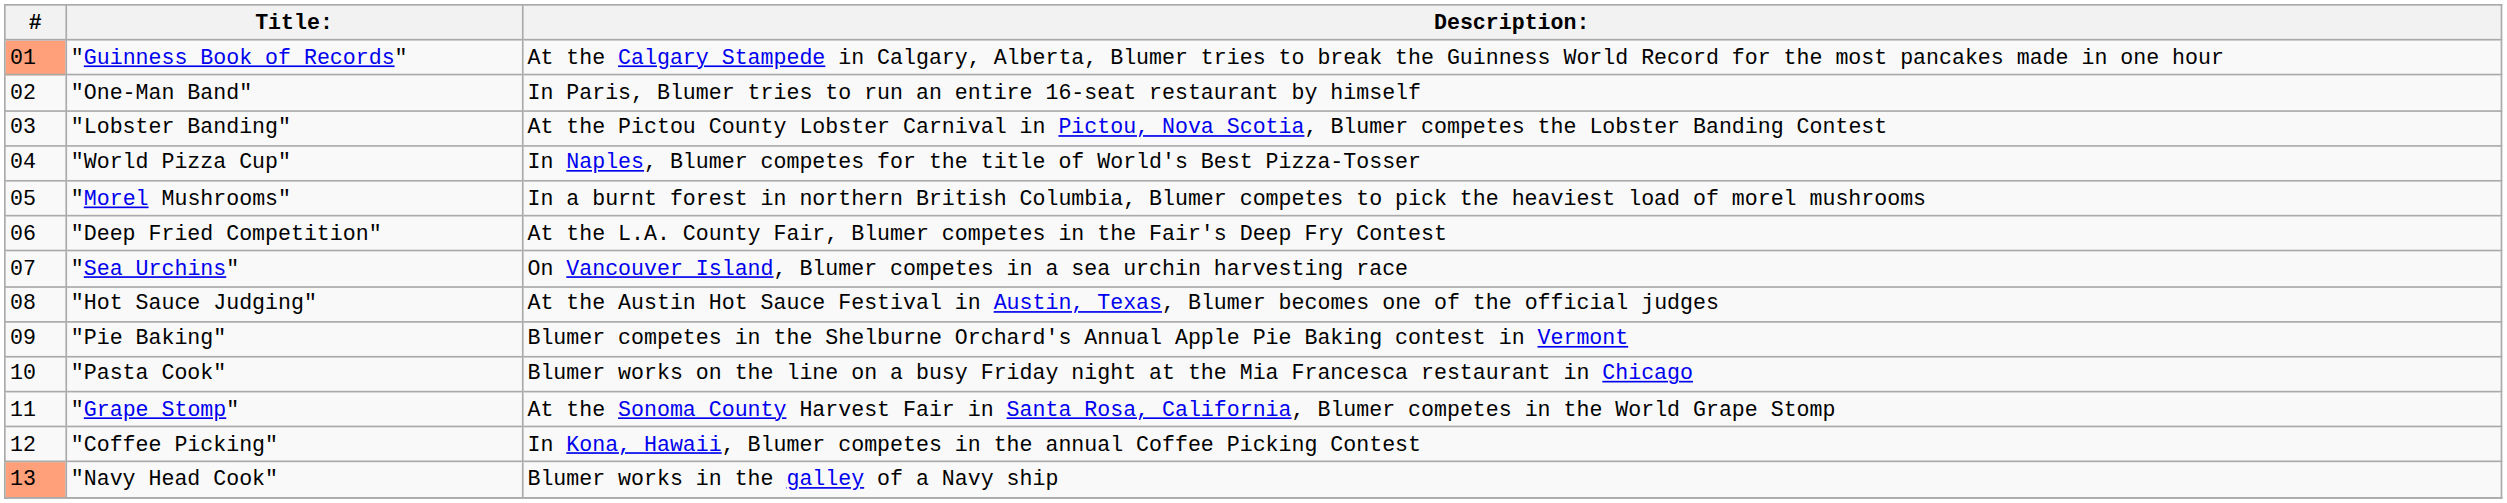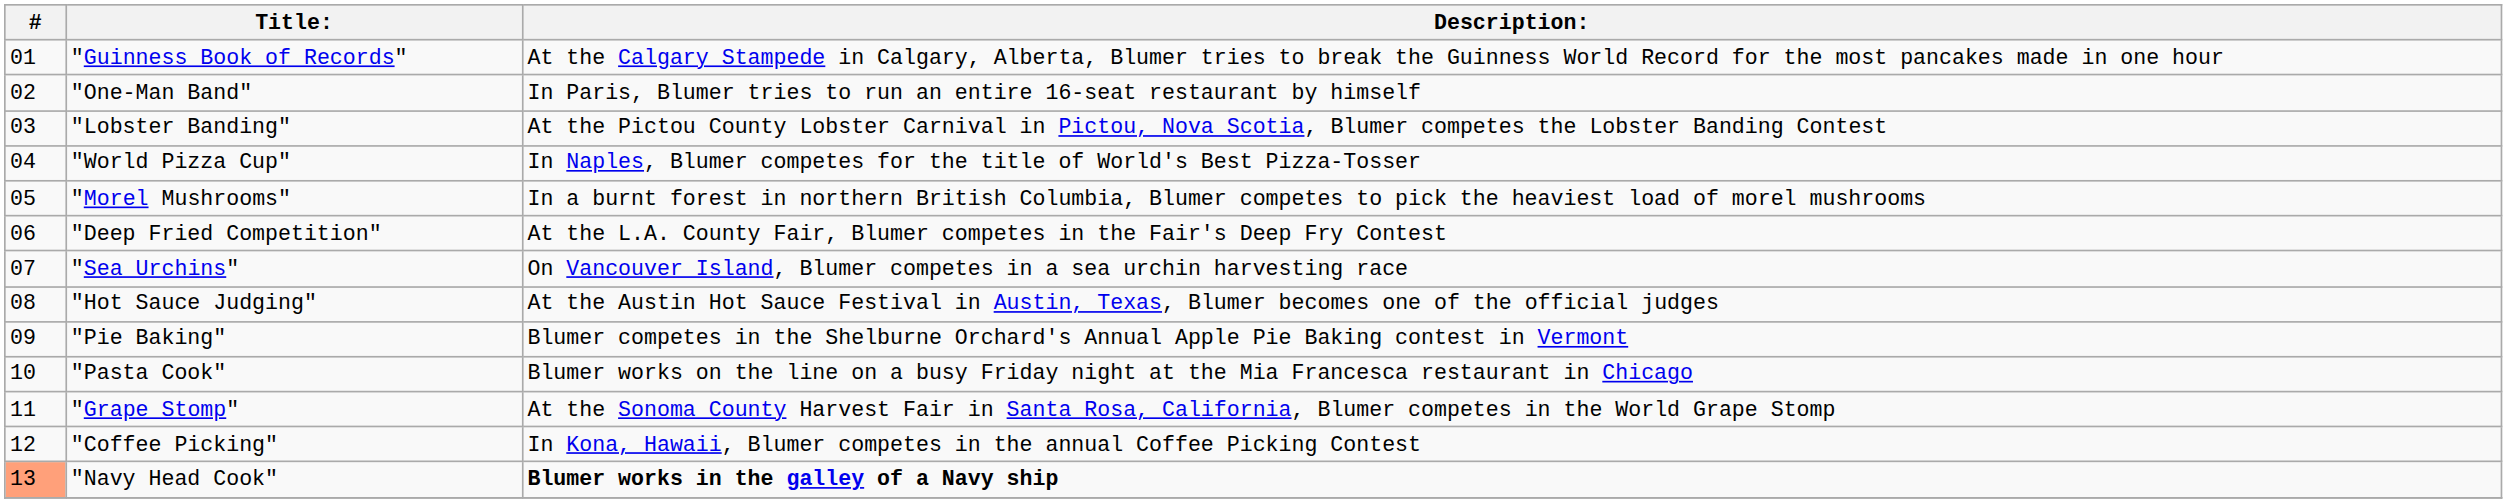(23, 58) lightsalmon background -> (23, 58) no background
(793, 480) normal -> (793, 480) bold
